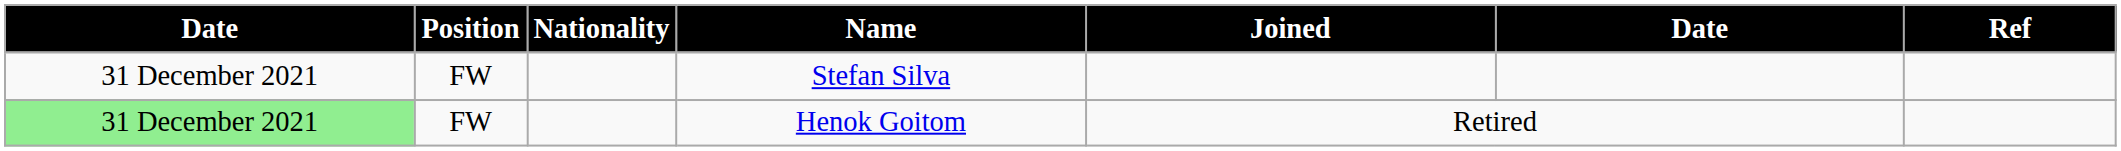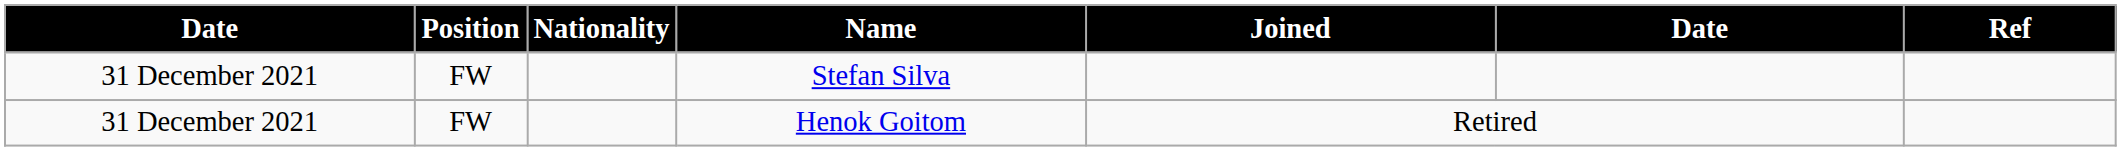(210, 122) lightgreen background -> (210, 122) no background
